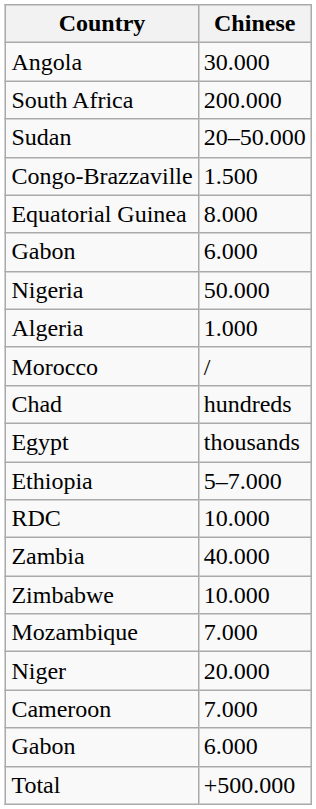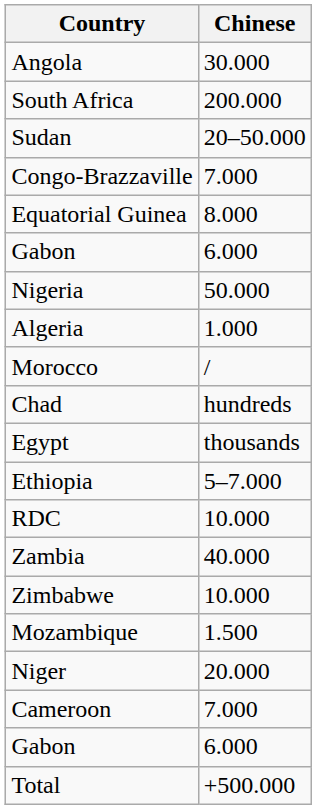(231, 175) 1.500 -> (231, 175) 7.000
(231, 632) 7.000 -> (231, 632) 1.500
